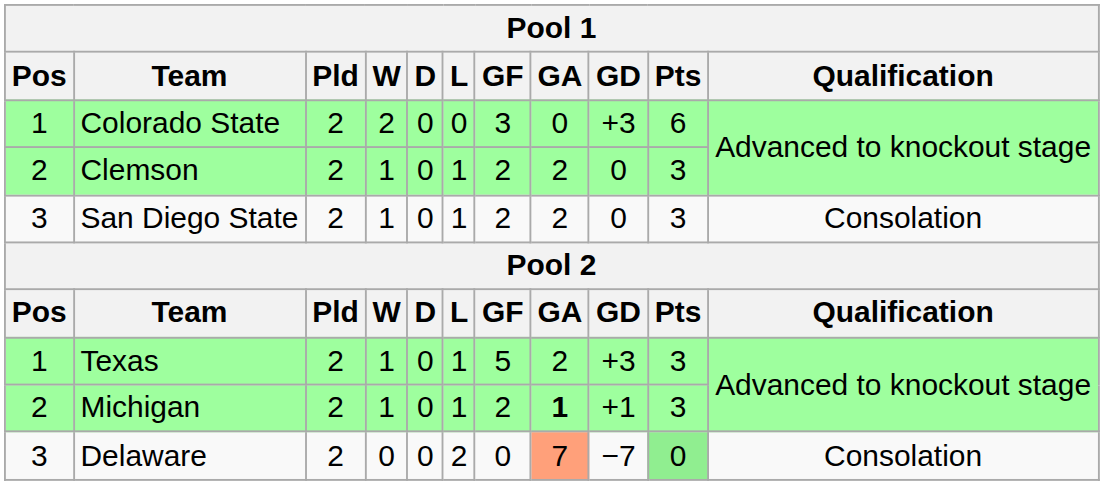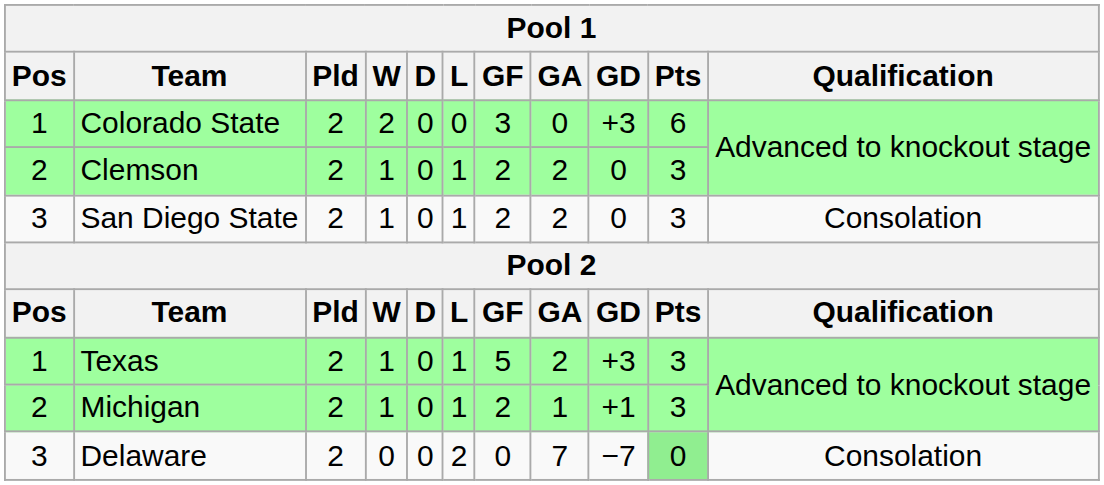(560, 407) bold -> (560, 407) normal
(560, 455) lightsalmon background -> (560, 455) no background
